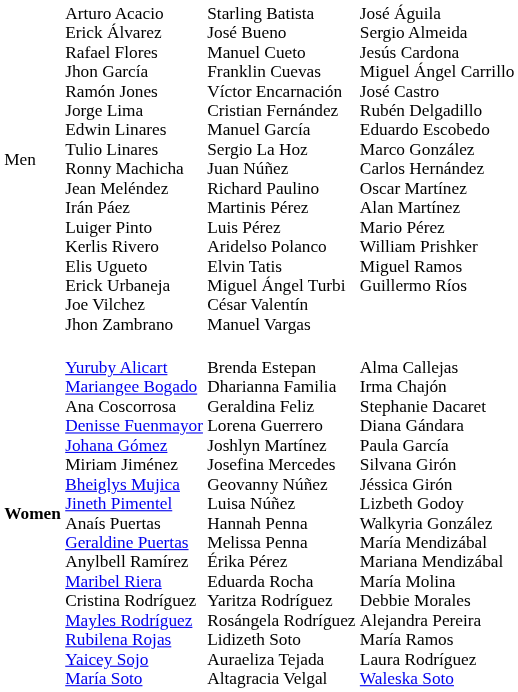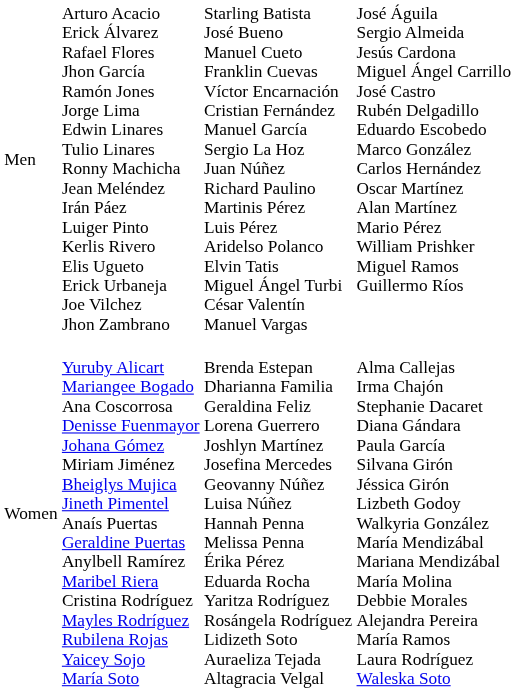(33, 513) bold -> (31, 513) normal
